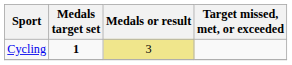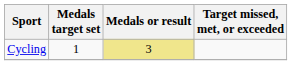(76, 49) bold -> (76, 49) normal
